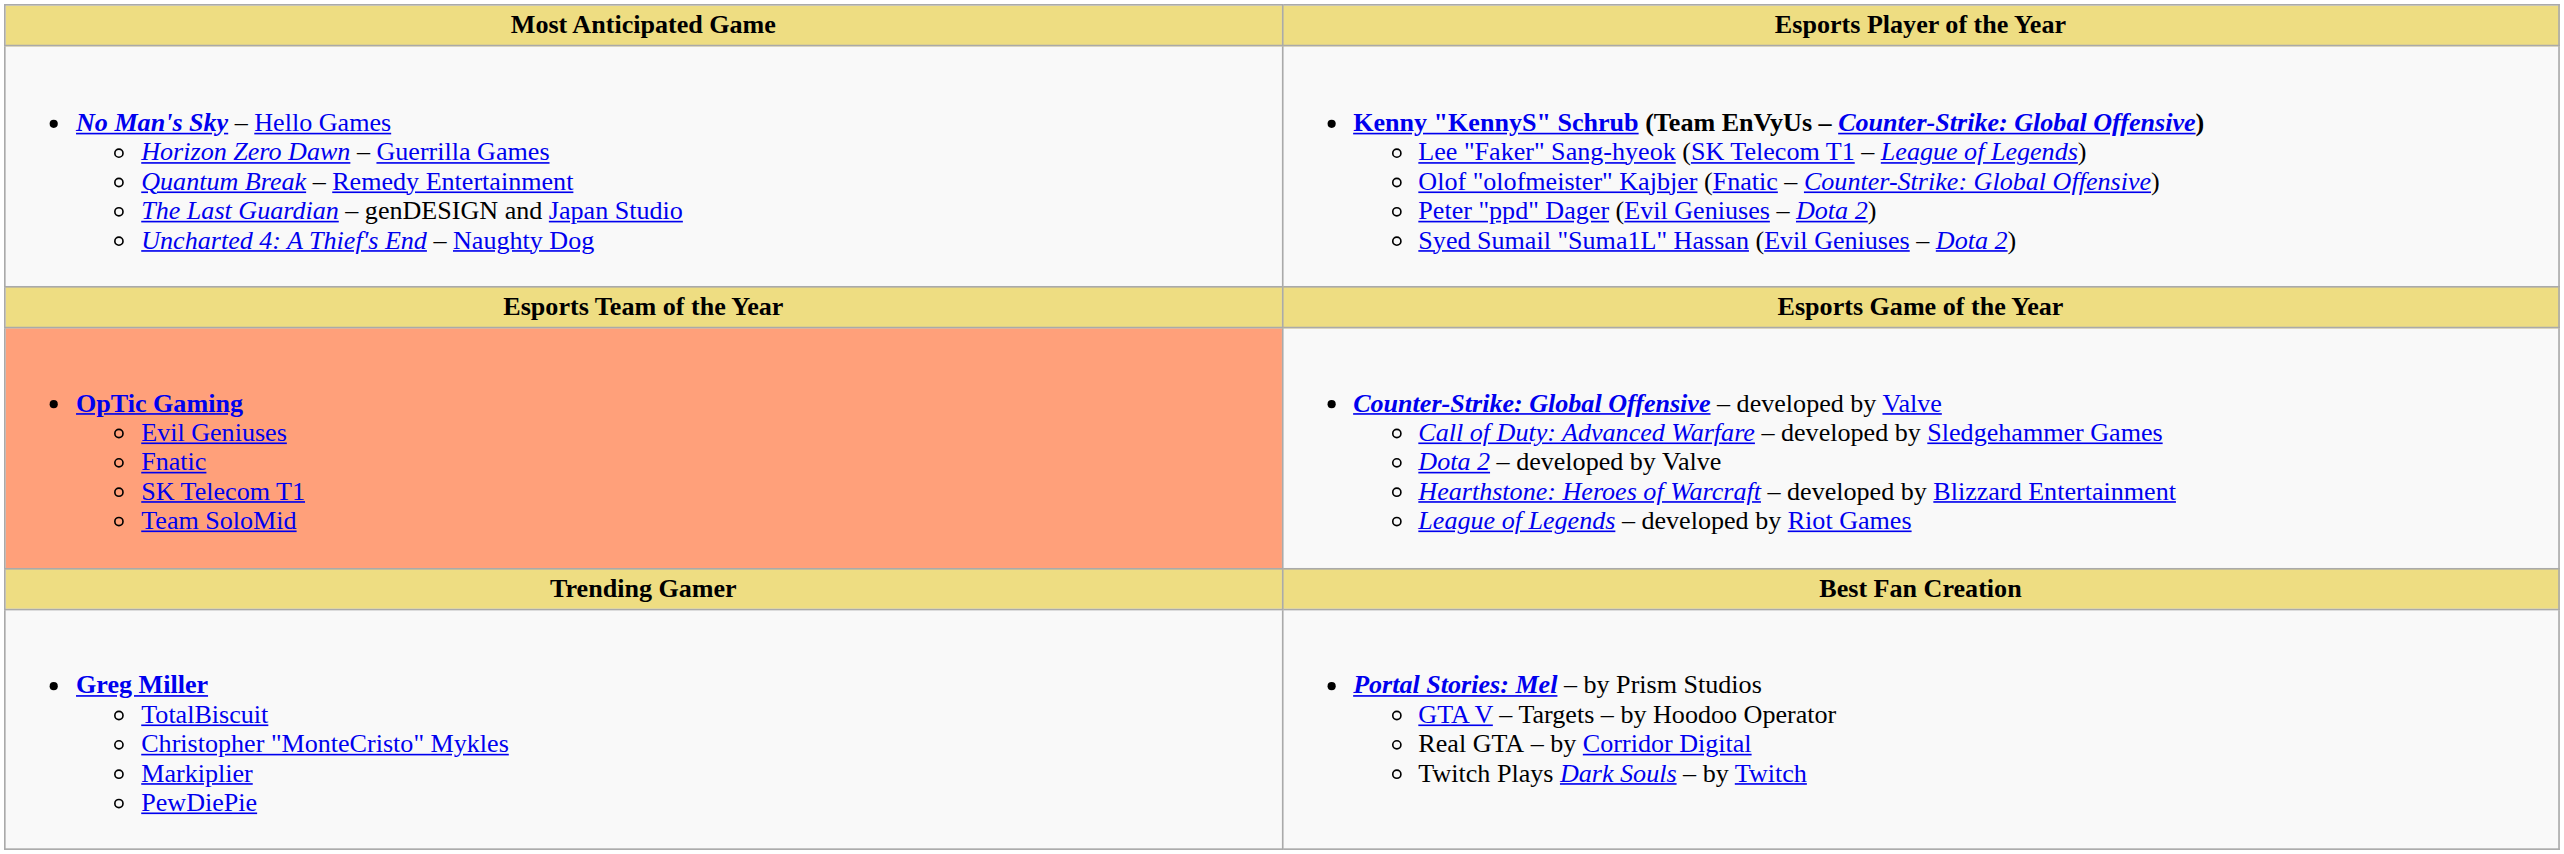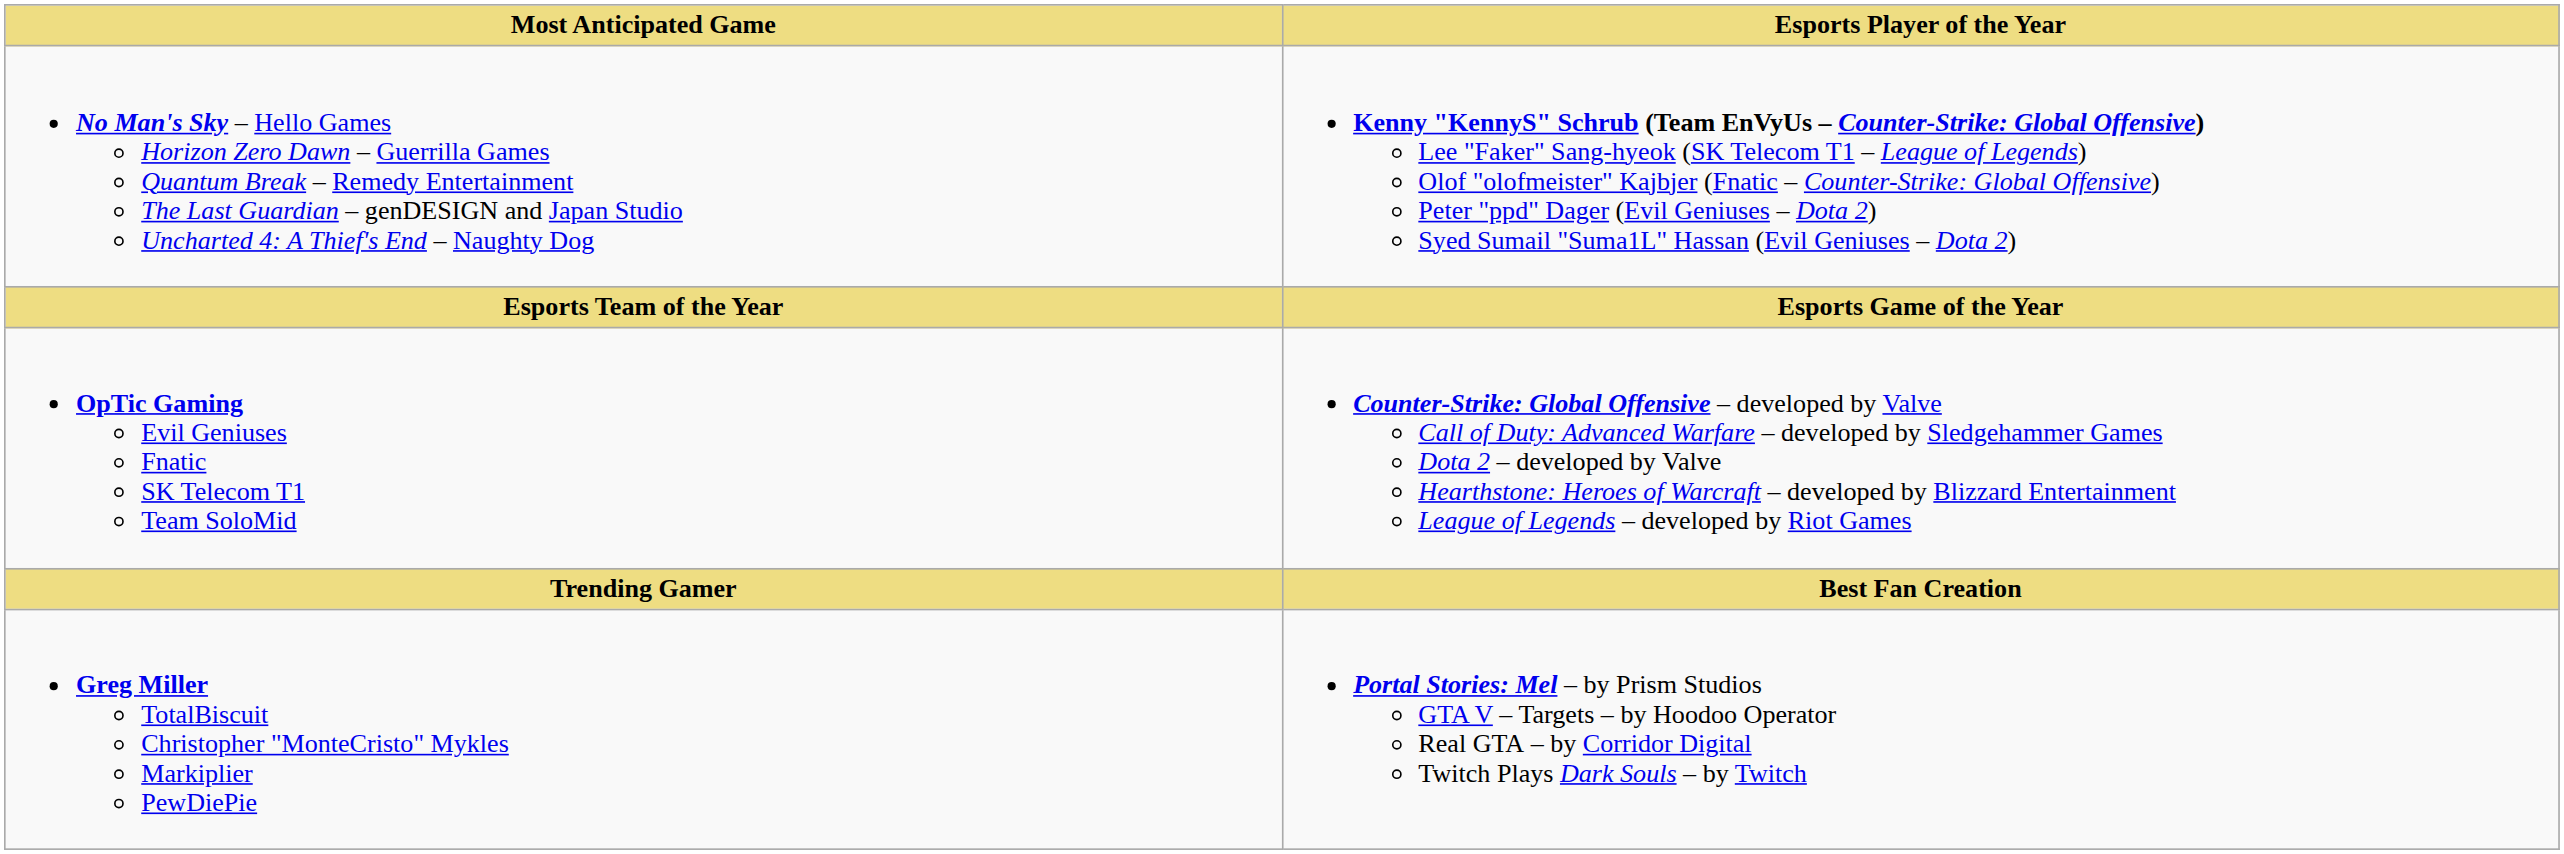(643, 463) lightsalmon background -> (643, 463) no background
